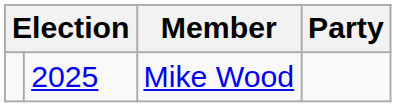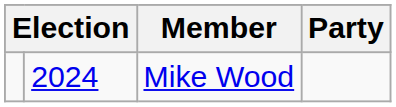(65, 76) 2025 -> (65, 76) 2024
